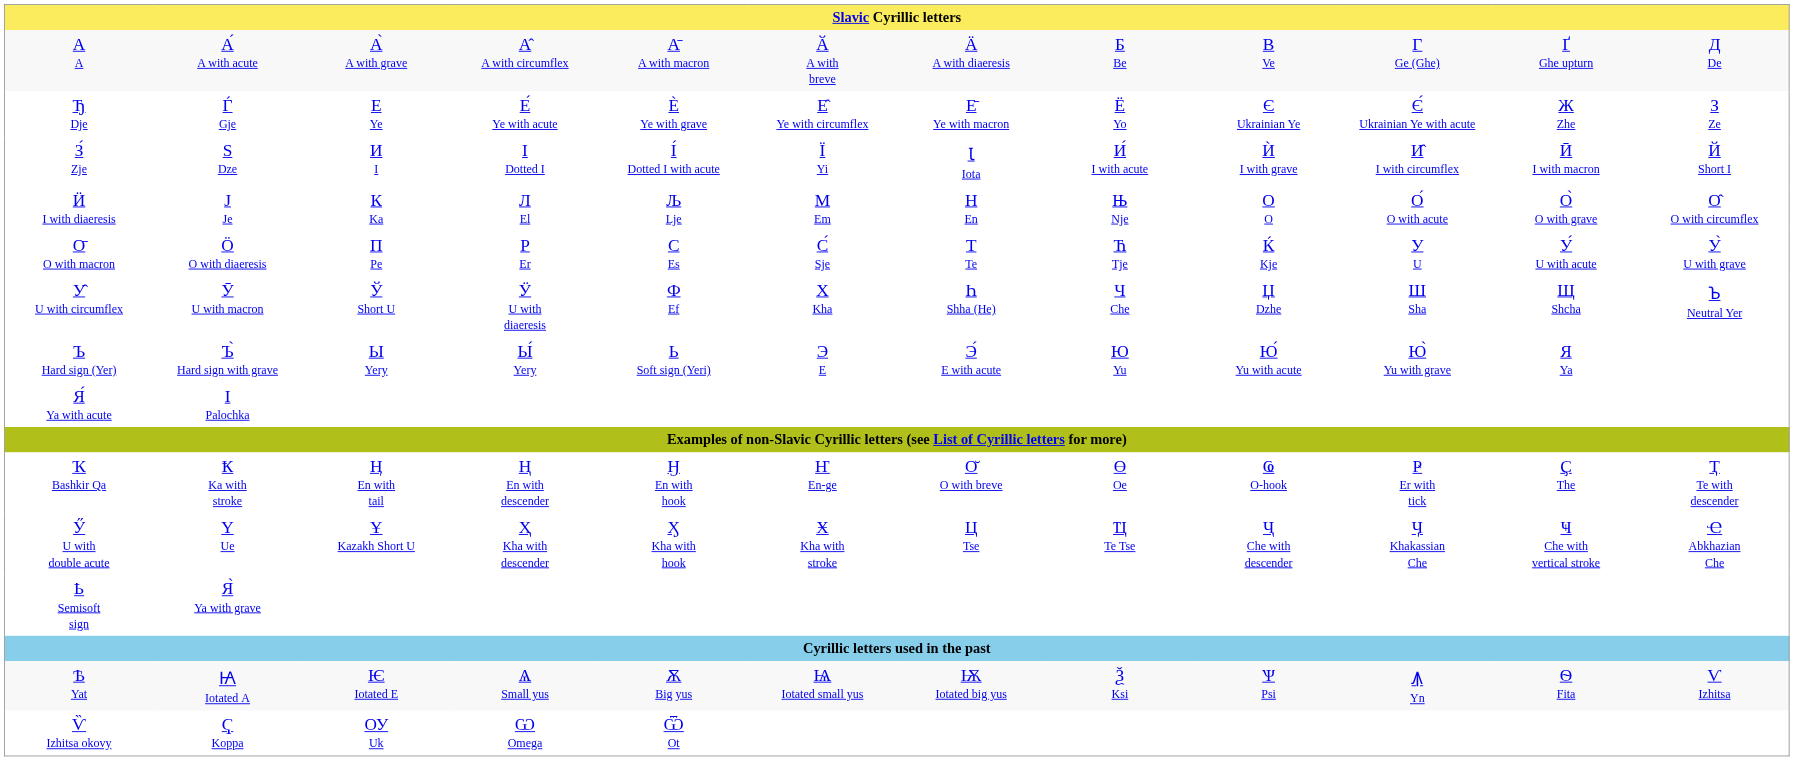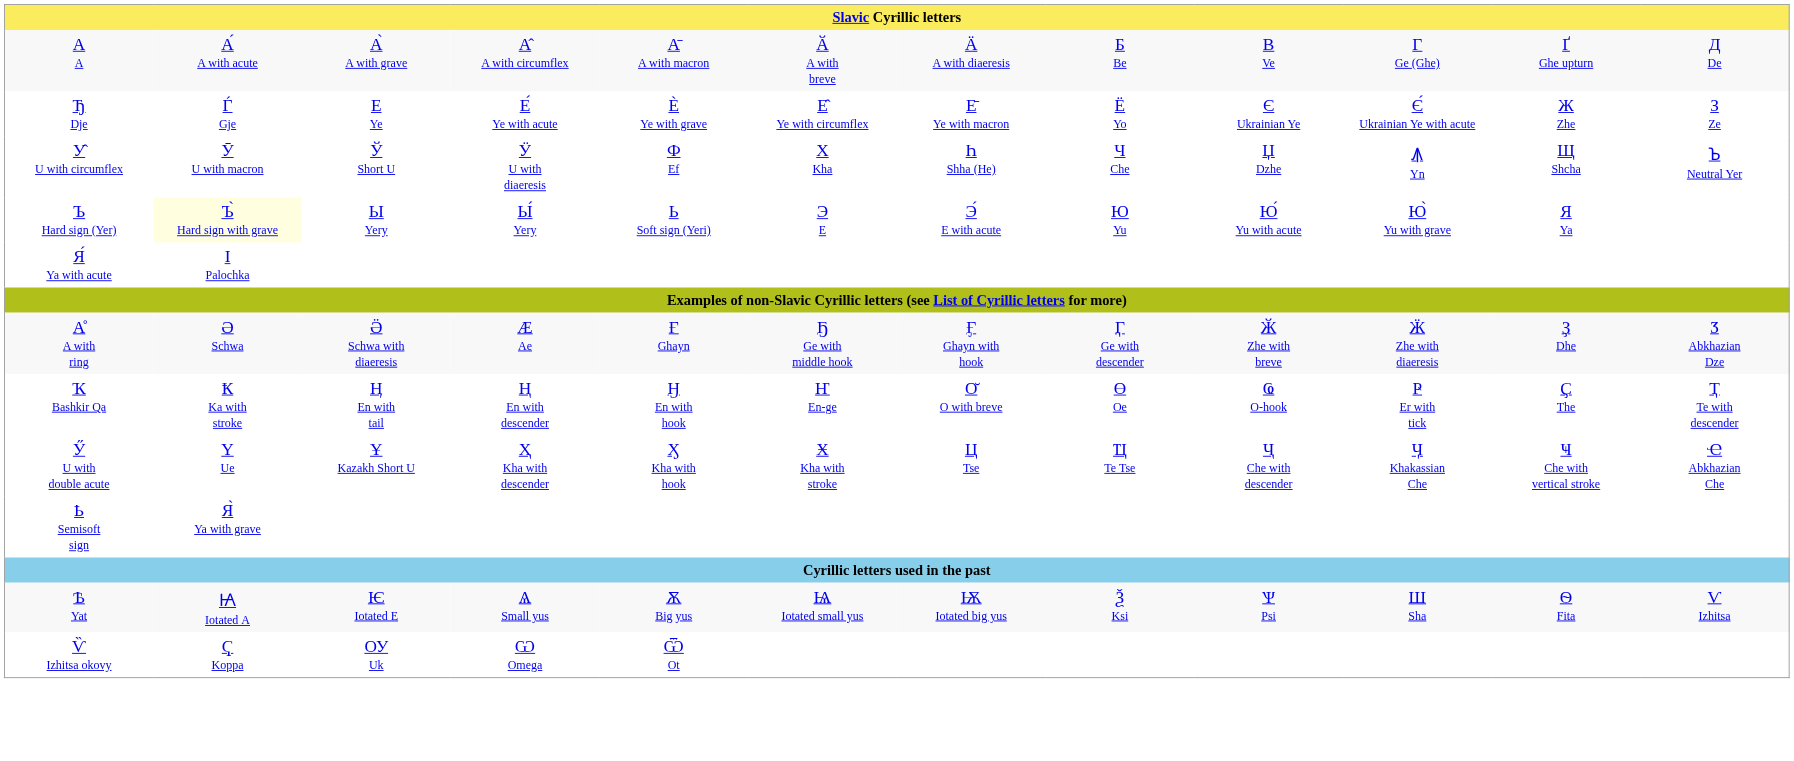- row: (79, 158)
- row: (79, 208)
- row: (79, 253)
(1417, 298) Ш Sha -> (1417, 162) Ꙟ Yn
(228, 359) no background -> (228, 220) lightyellow background
+ row: (79, 343)
(1417, 687) Ꙟ Yn -> (1417, 605) Ш Sha
